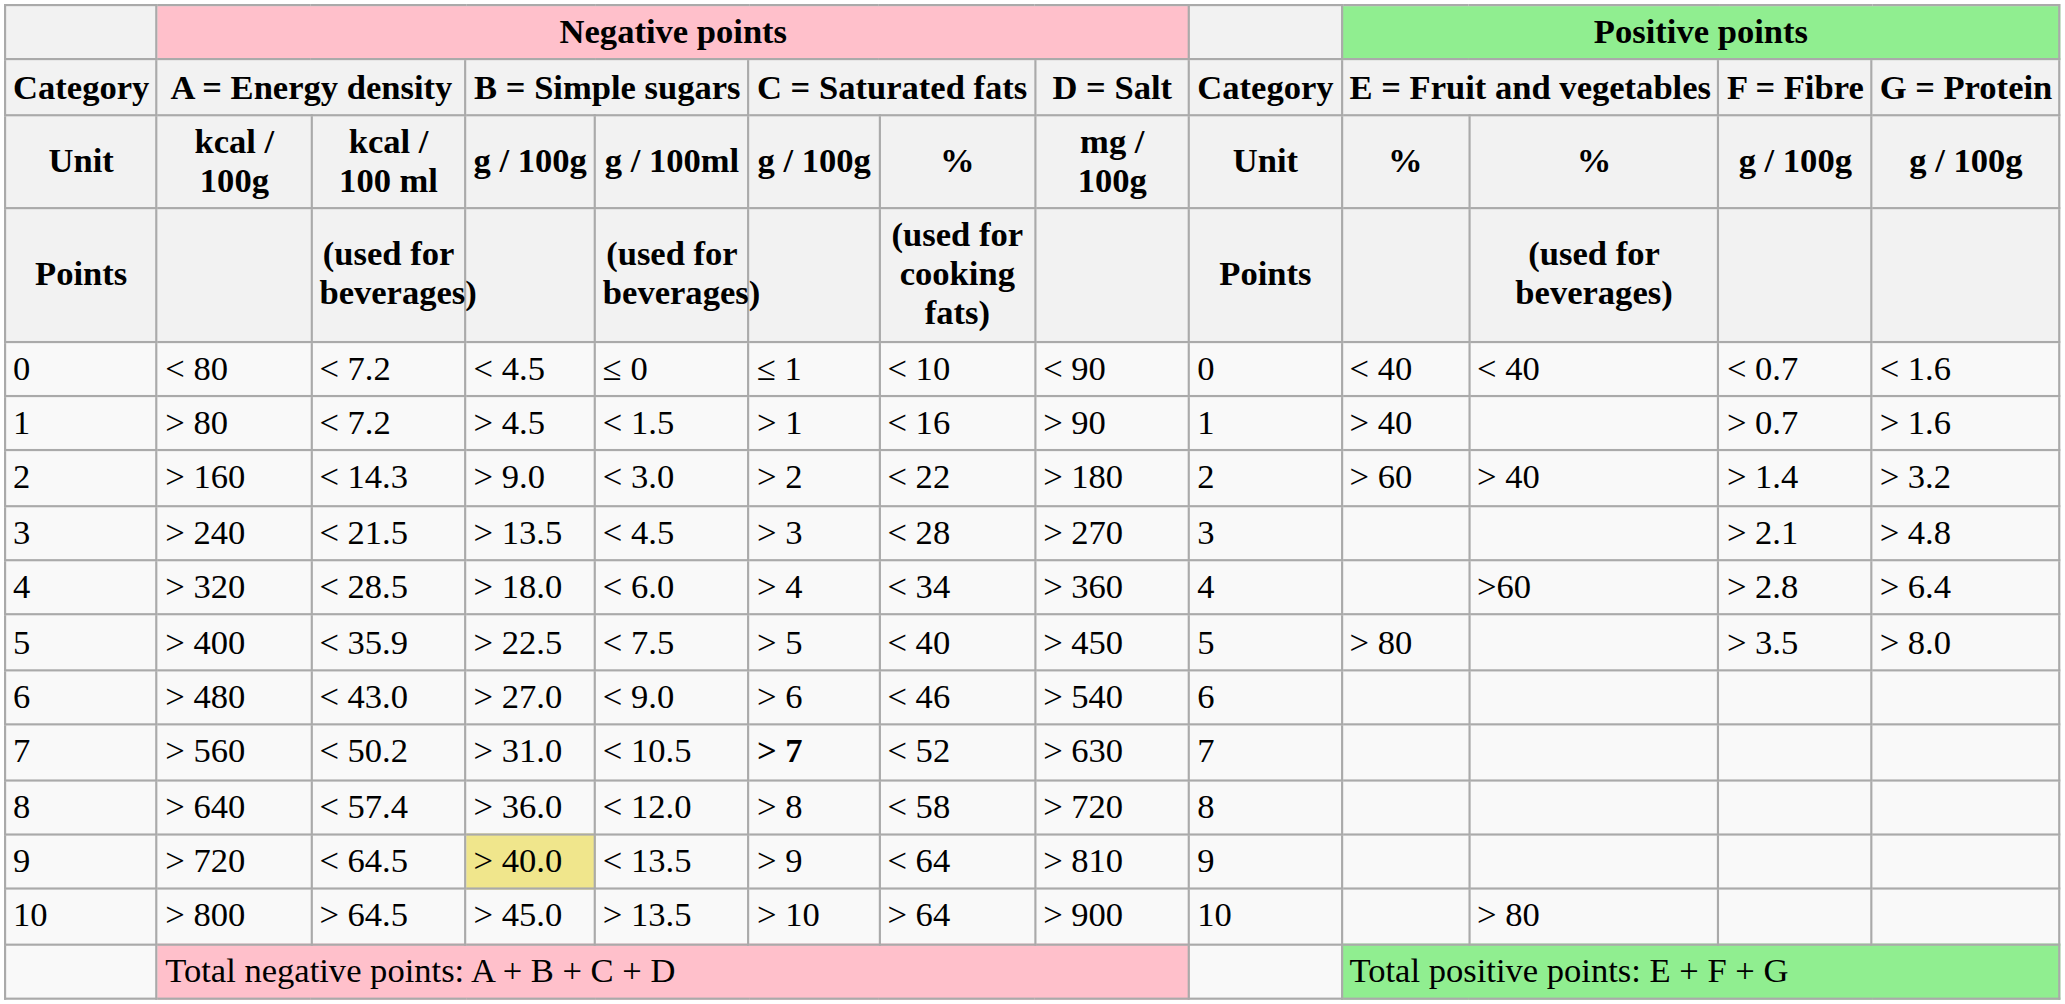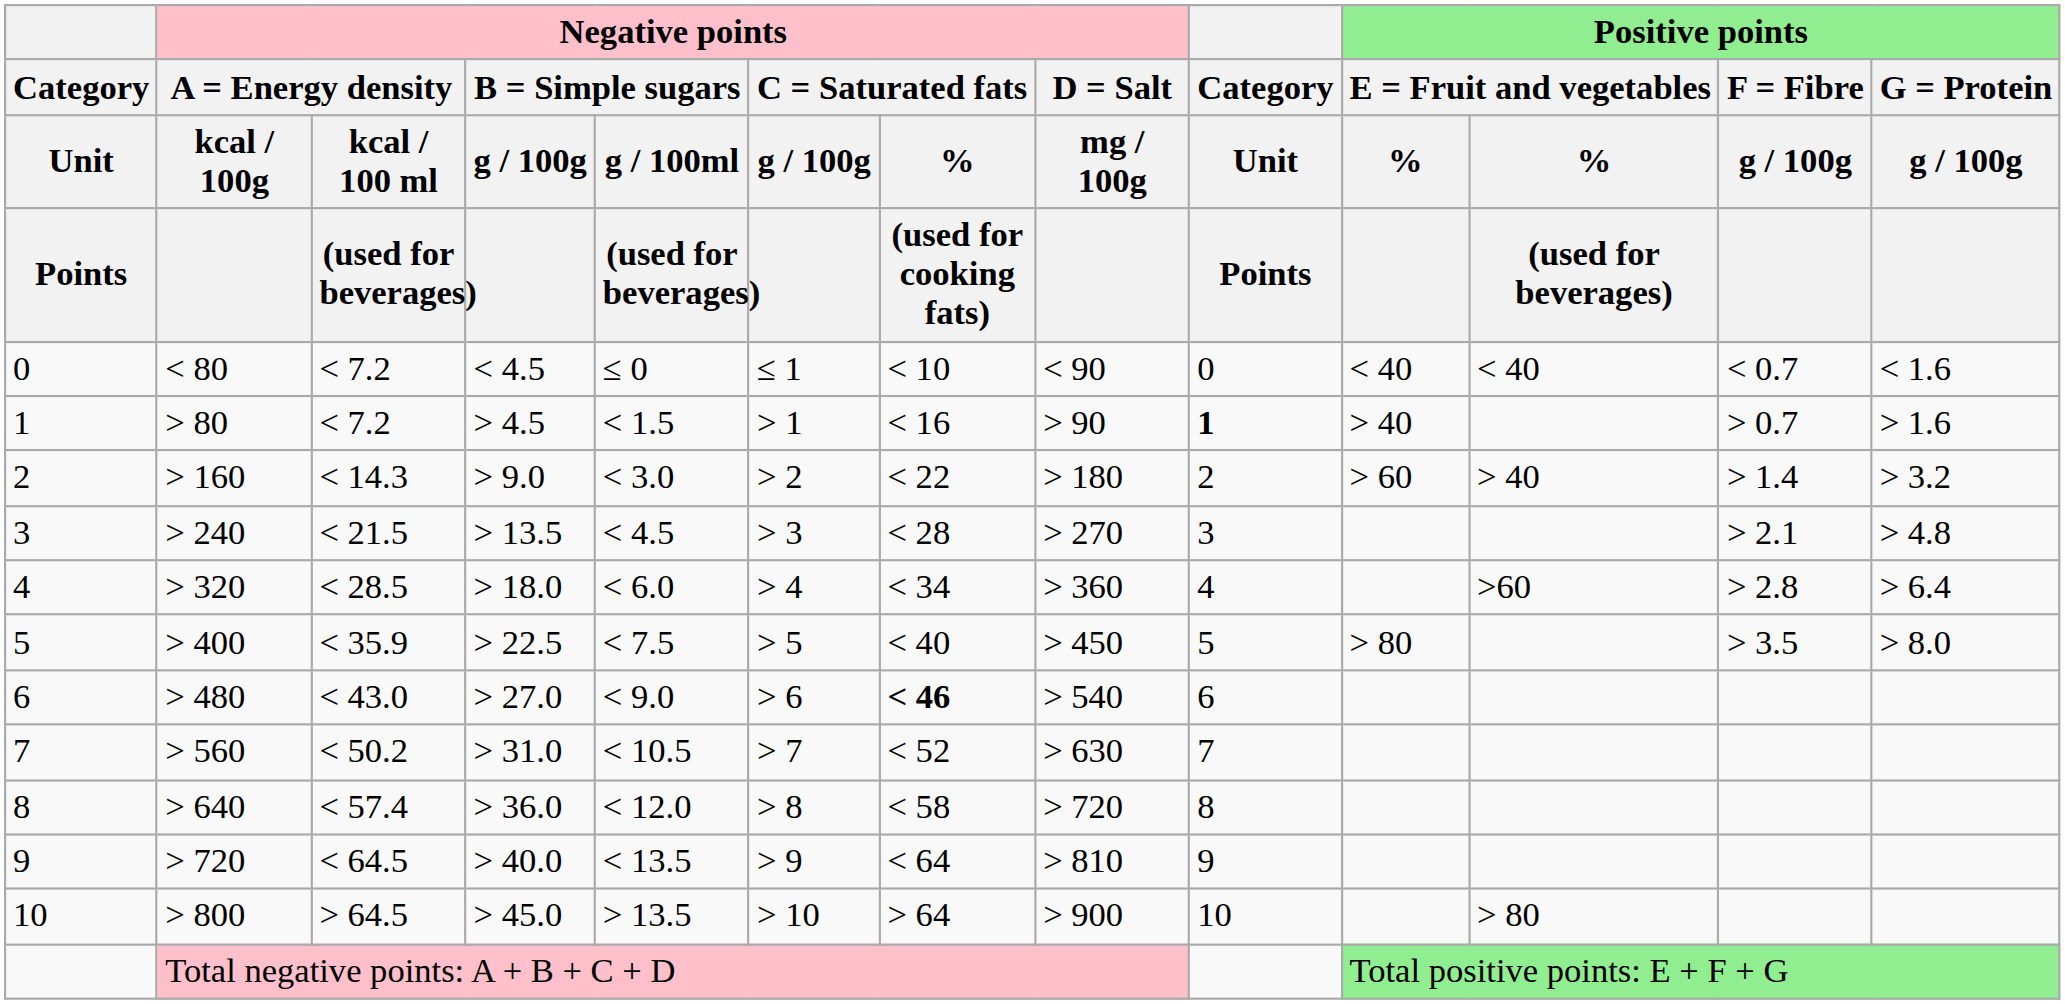(1206, 422) normal -> (1206, 422) bold
(919, 696) normal -> (919, 696) bold
(780, 751) bold -> (780, 751) normal
(518, 861) khaki background -> (518, 861) no background
